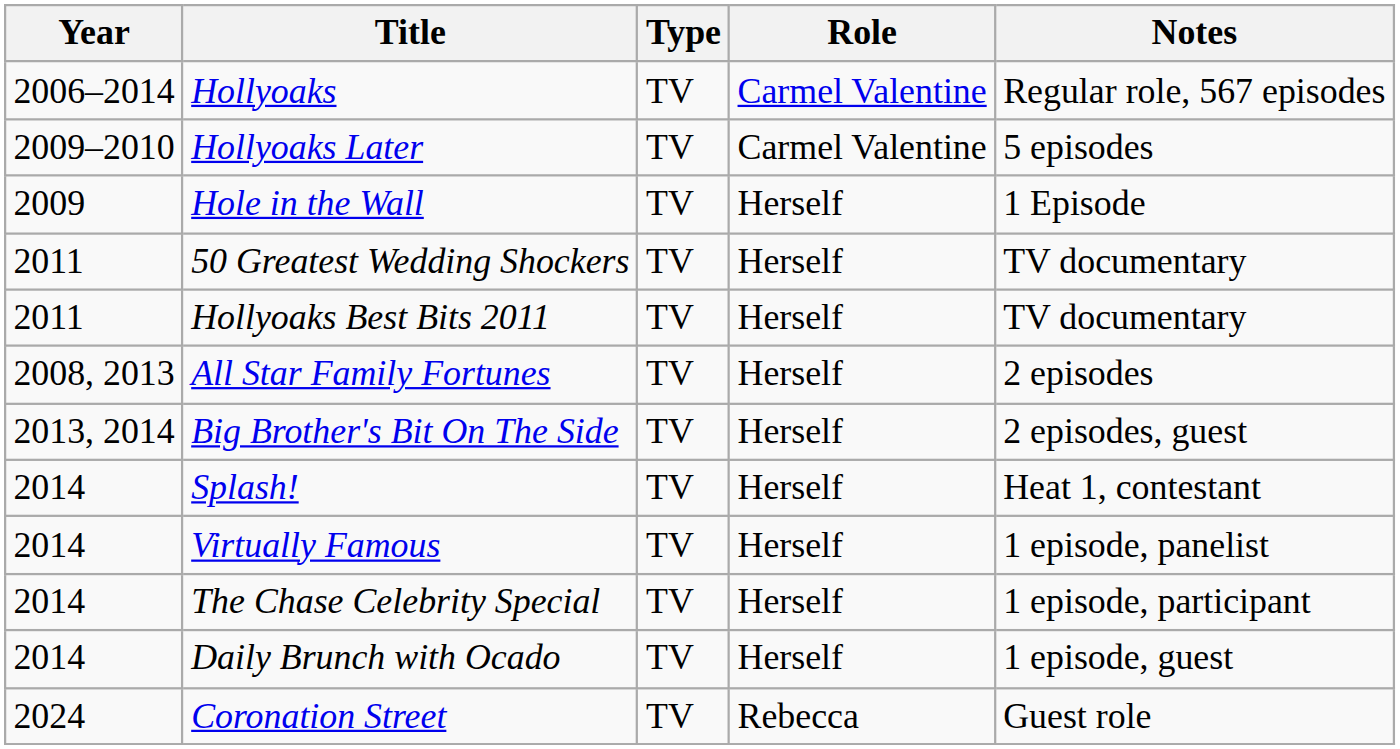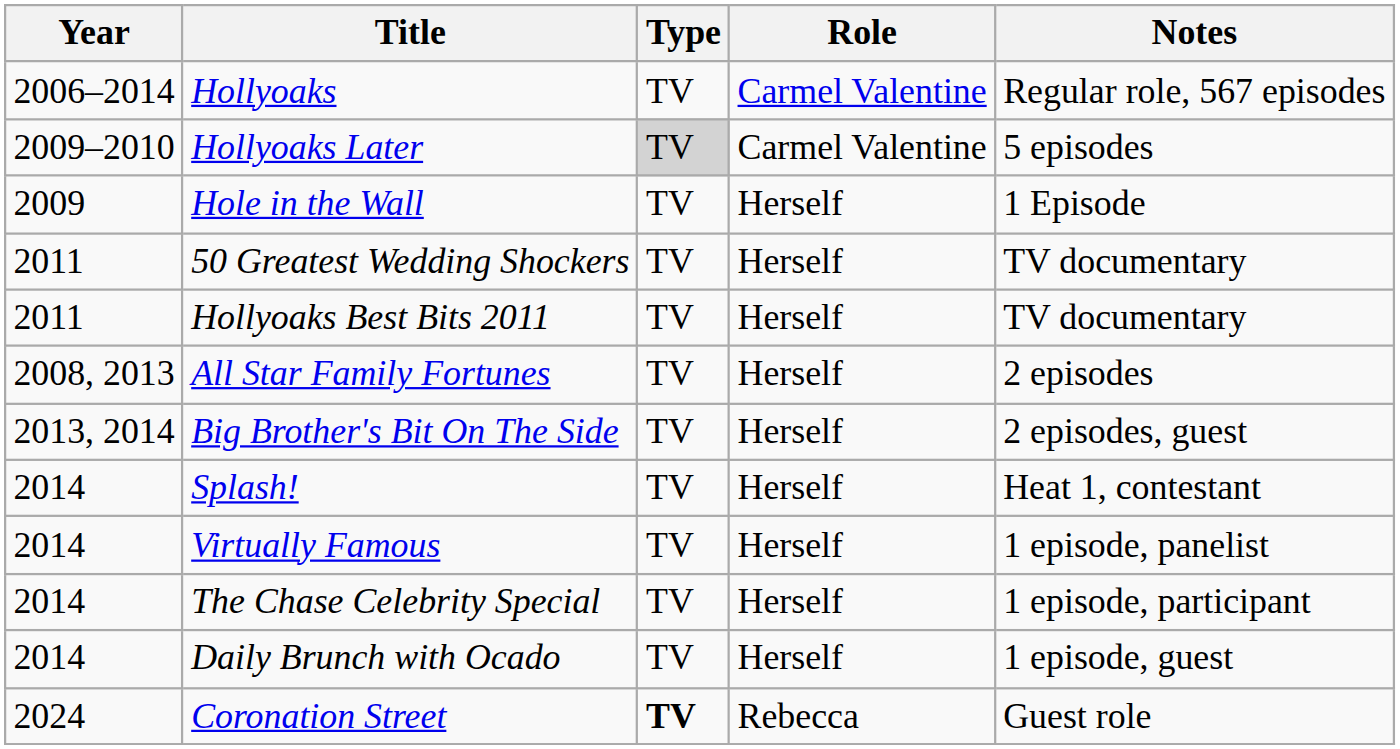(670, 146) no background -> (670, 146) lightgrey background
(670, 714) normal -> (671, 715) bold
